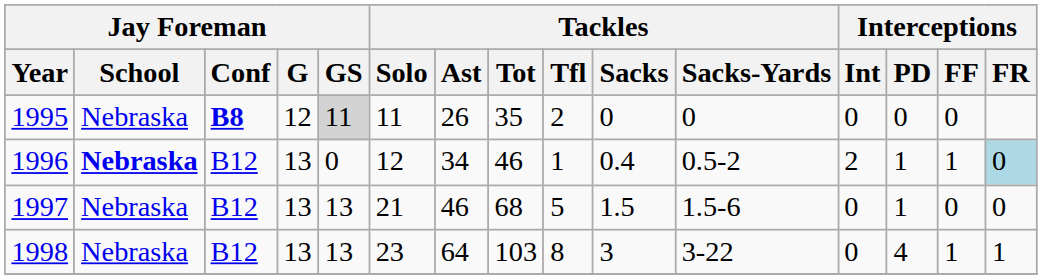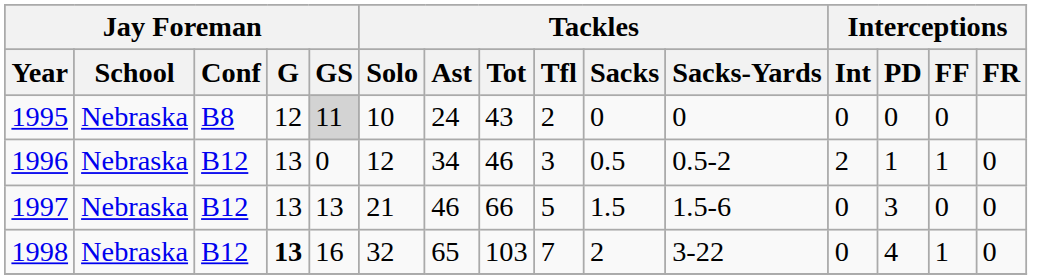(227, 116) bold -> (218, 116) normal
(389, 116) 11 -> (380, 116) 10
(455, 116) 26 -> (445, 116) 24
(509, 116) 35 -> (499, 116) 43
(139, 161) bold -> (135, 161) normal
(557, 161) 1 -> (548, 161) 3
(617, 161) 0.4 -> (608, 161) 0.5
(999, 161) lightblue background -> (990, 161) no background
(509, 206) 68 -> (499, 206) 66
(901, 206) 1 -> (891, 206) 3
(298, 251) normal -> (288, 251) bold
(339, 251) 13 -> (329, 251) 16
(390, 251) 23 -> (380, 251) 32
(455, 251) 64 -> (445, 251) 65
(557, 251) 8 -> (548, 251) 7
(606, 251) 3 -> (597, 251) 2
(999, 251) 1 -> (990, 251) 0
